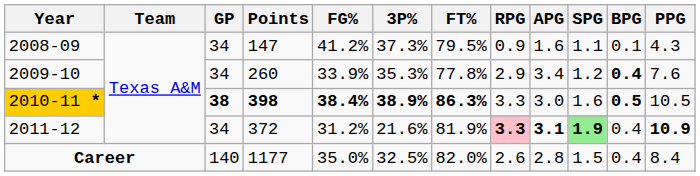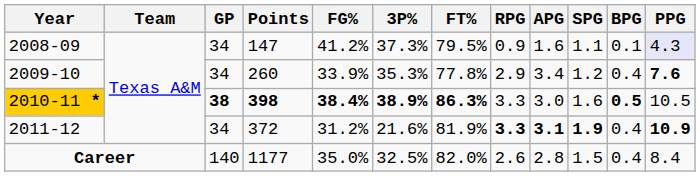(665, 46) no background -> (665, 46) lavender background
(626, 74) bold -> (626, 74) normal
(665, 74) normal -> (665, 74) bold
(510, 130) pink background -> (510, 130) no background
(588, 130) lightgreen background -> (588, 130) no background
